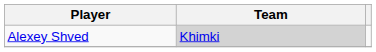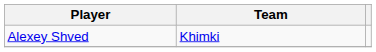(200, 36) lightgrey background -> (200, 36) no background
